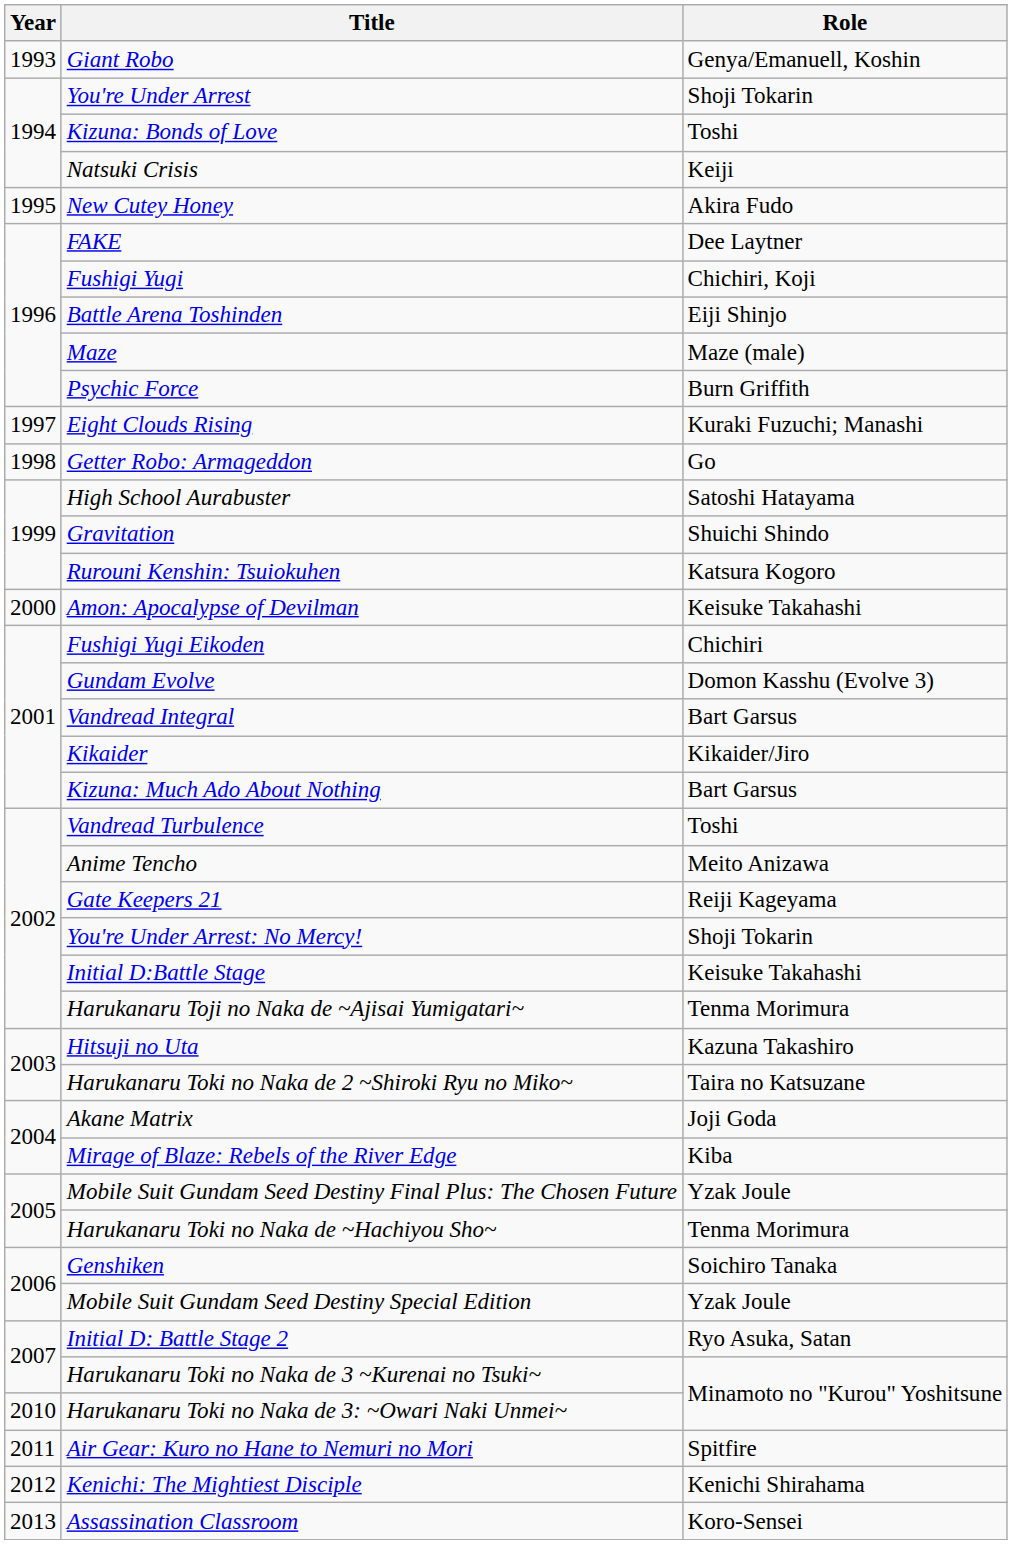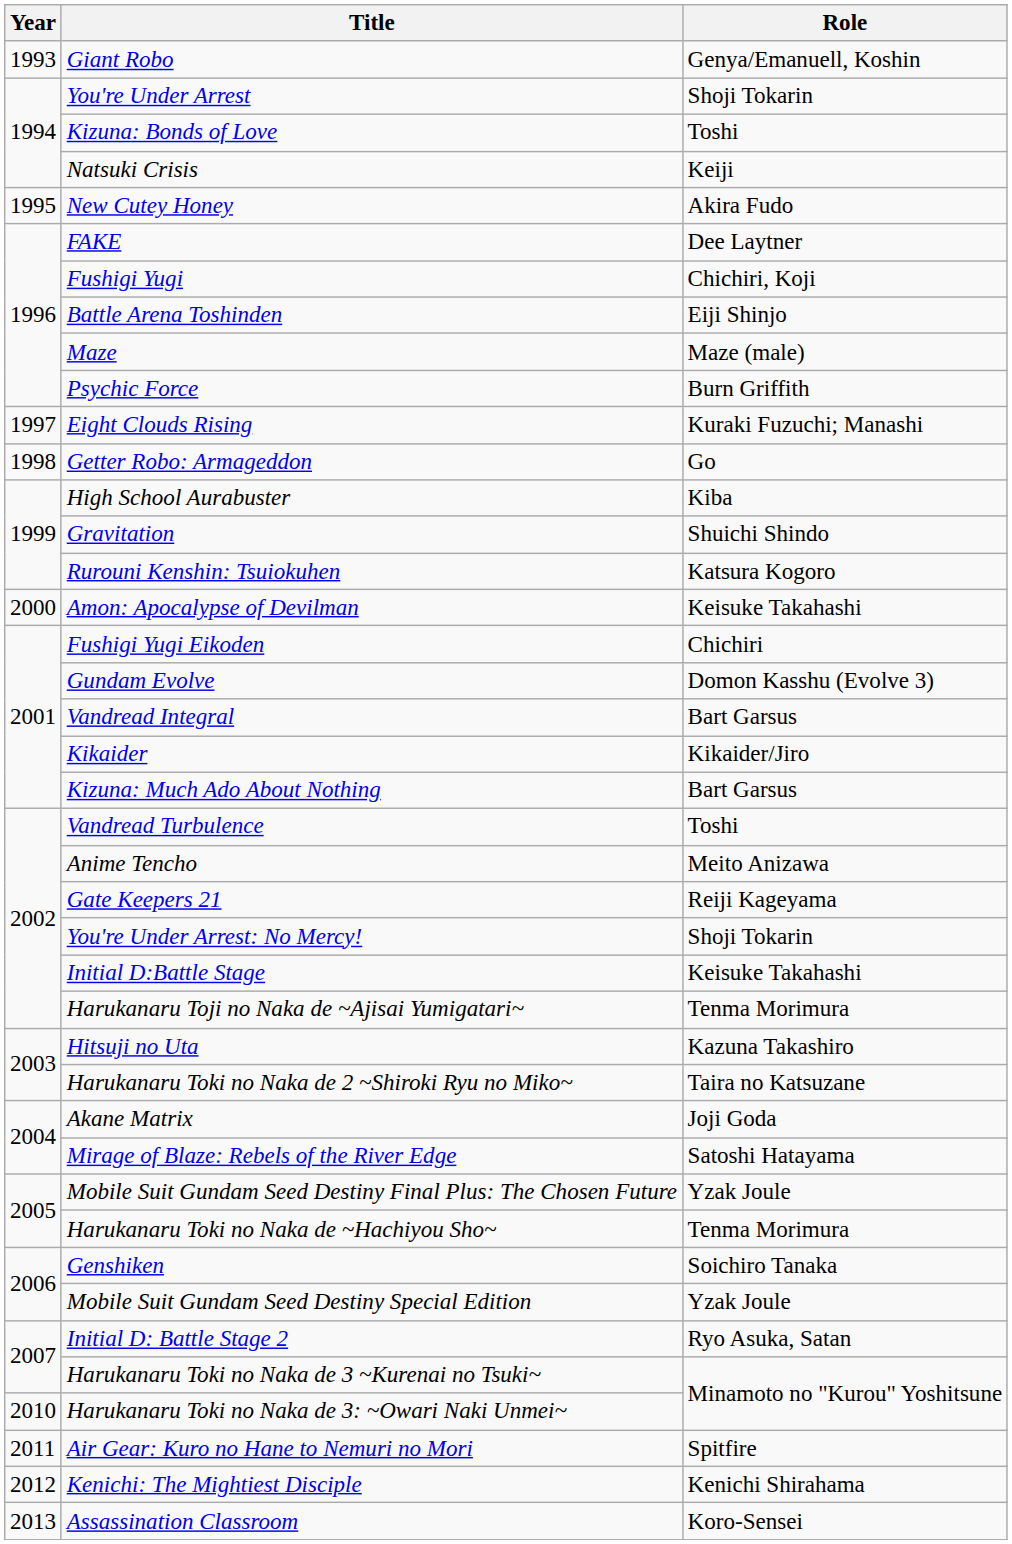(771, 497) Satoshi Hatayama -> (710, 497) Kiba
(710, 1155) Kiba -> (771, 1155) Satoshi Hatayama
